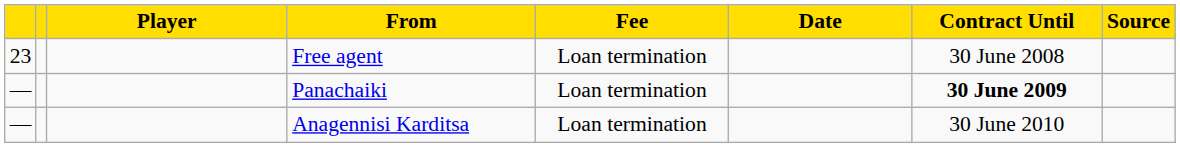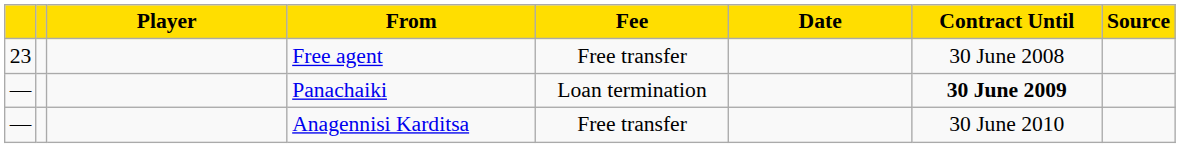(632, 55) Loan termination -> (632, 55) Free transfer
(632, 124) Loan termination -> (632, 124) Free transfer
